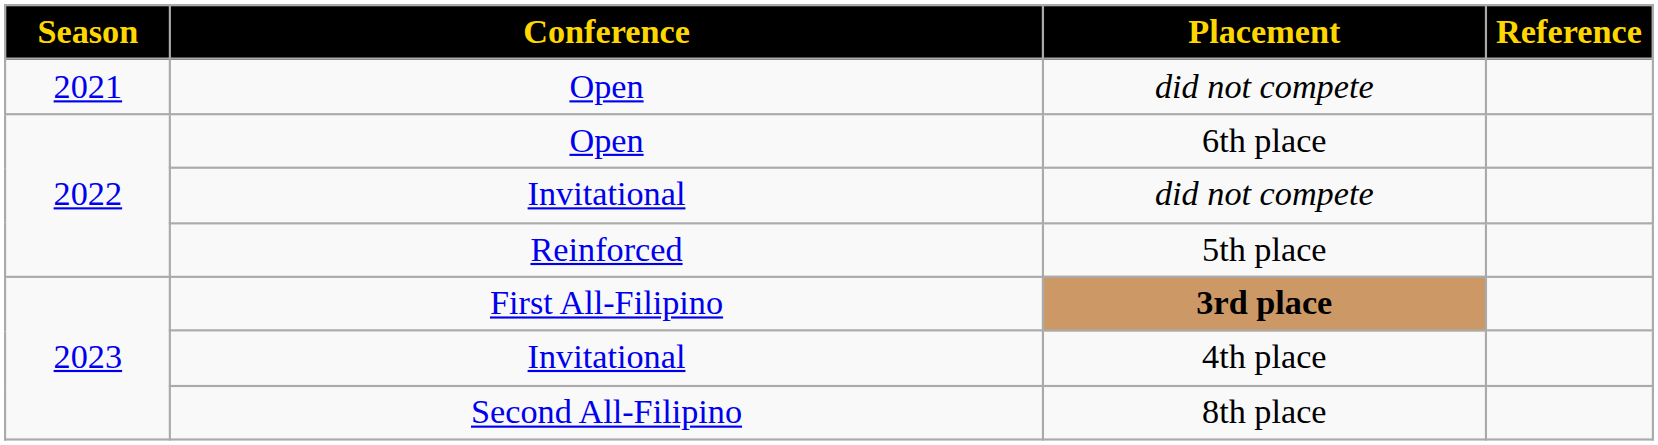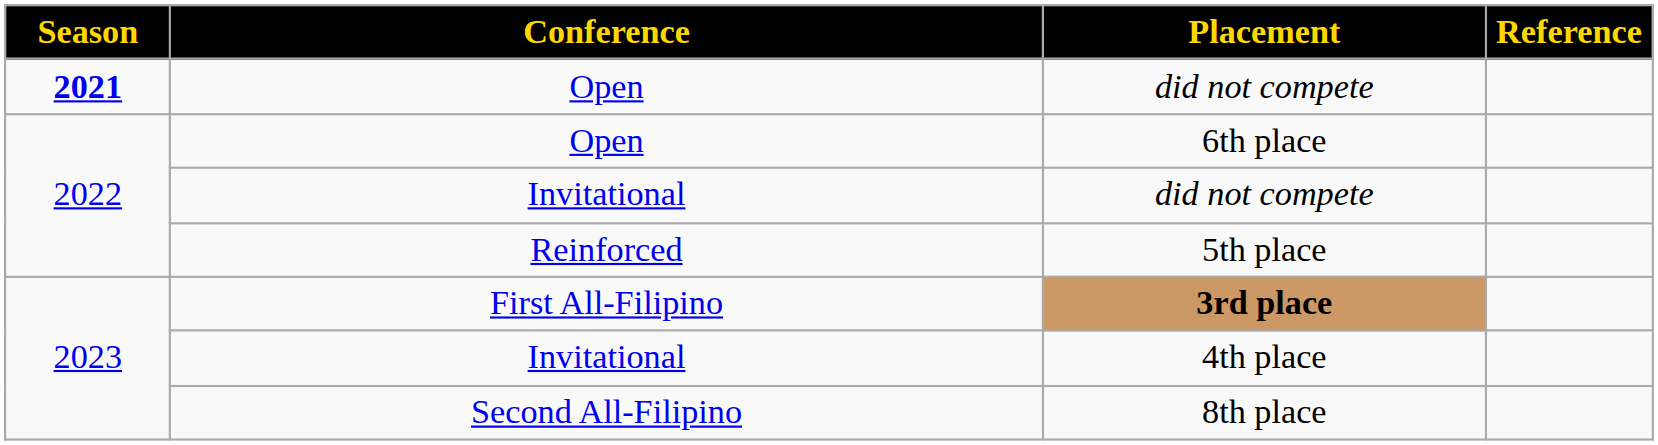(88, 85) normal -> (88, 85) bold
